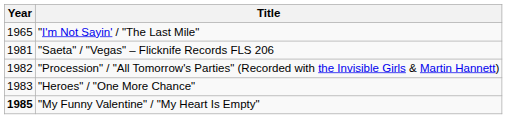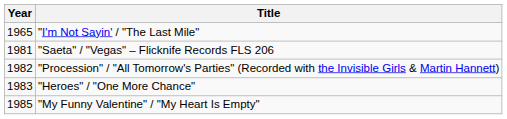(20, 104) bold -> (20, 104) normal
